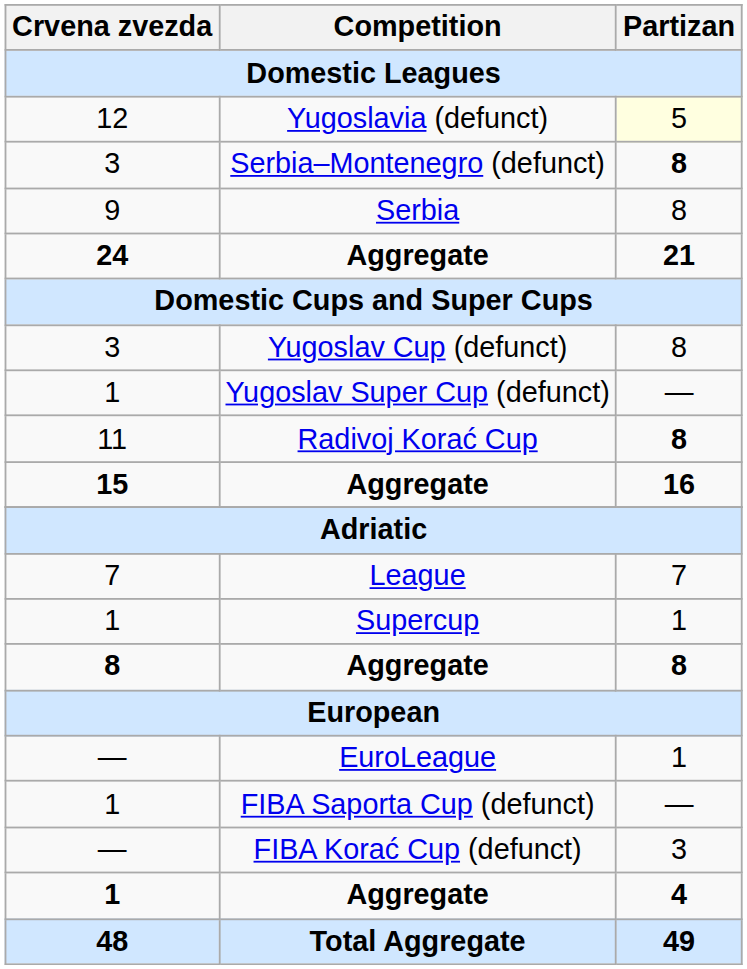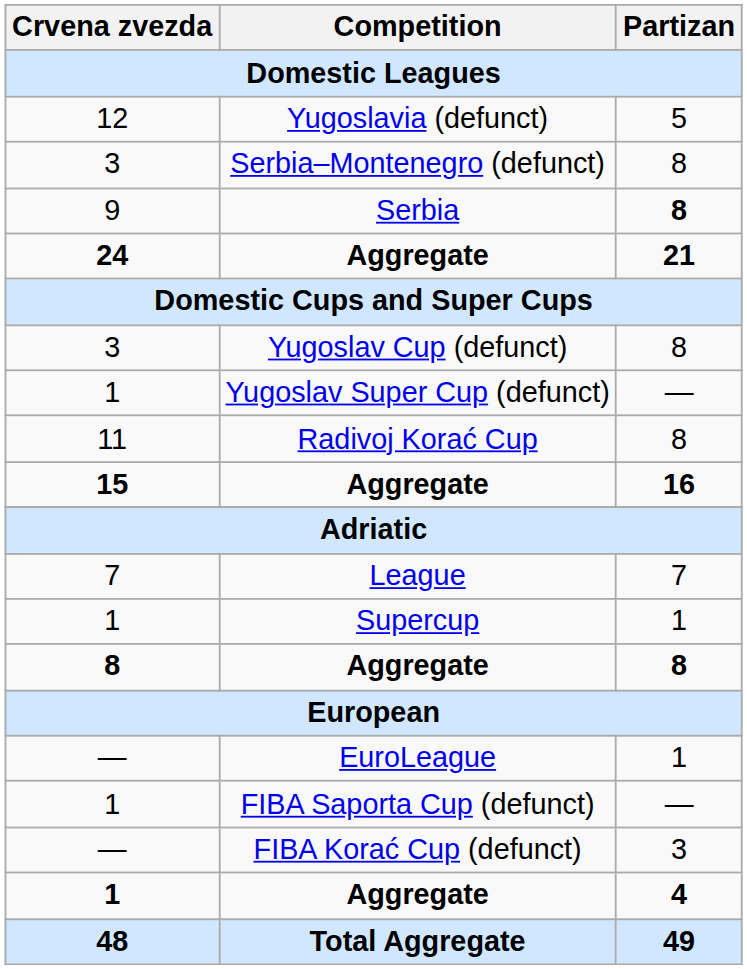(679, 118) lightyellow background -> (679, 118) no background
(679, 164) bold -> (679, 164) normal
(679, 210) normal -> (679, 210) bold
(679, 438) bold -> (679, 438) normal
